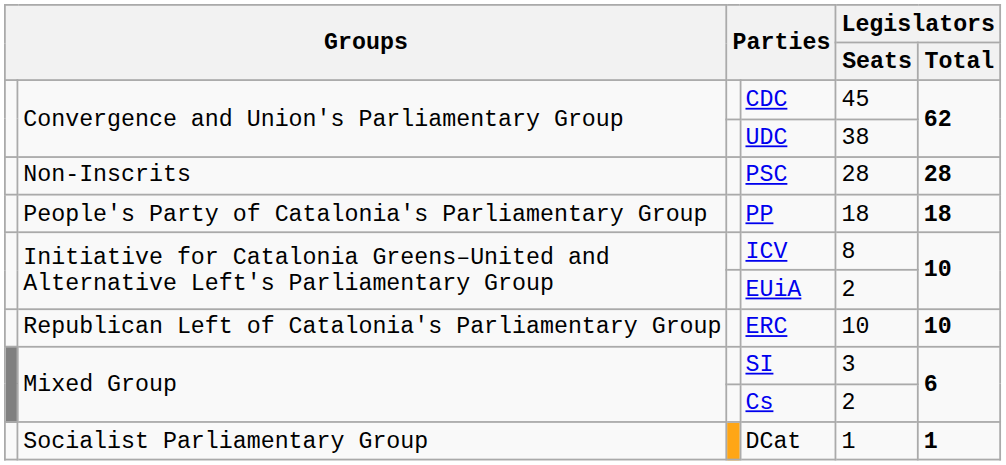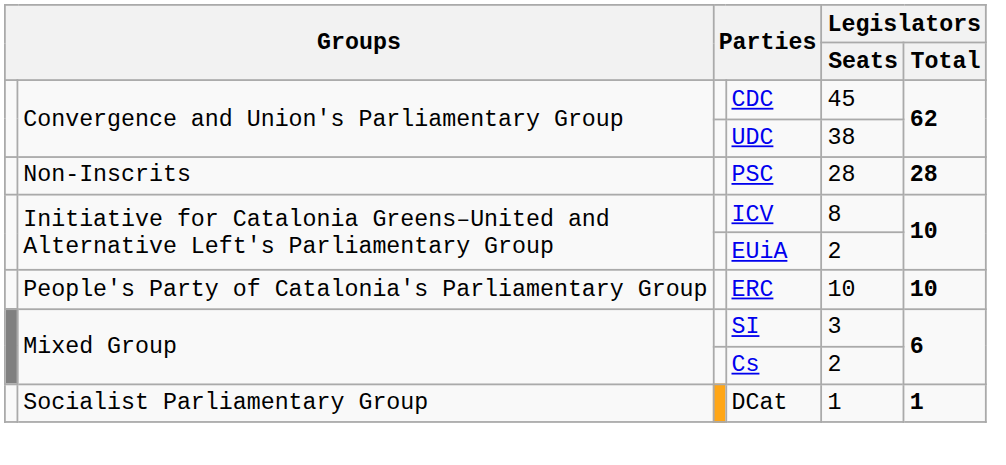- row: (759, 213)
(372, 327) Republican Left of Catalonia's Parliamentary Group -> (365, 289) People's Party of Catalonia's Parliamentary Group
